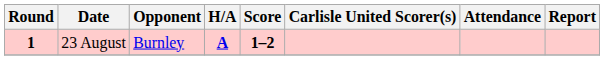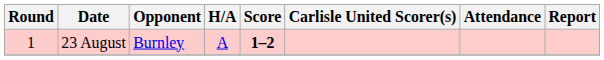(31, 42) bold -> (31, 42) normal
(222, 42) bold -> (222, 42) normal
